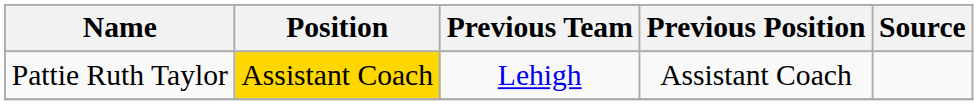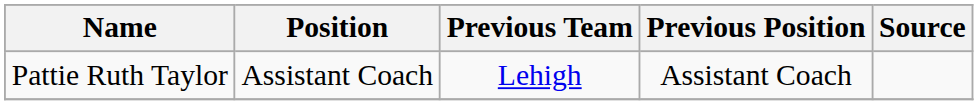(337, 74) gold background -> (337, 74) no background
